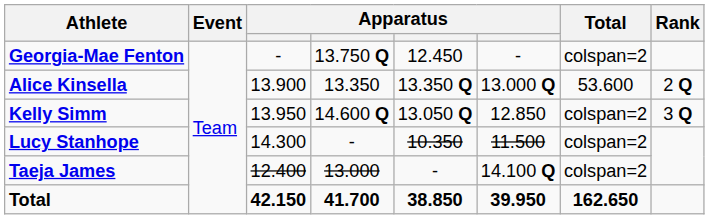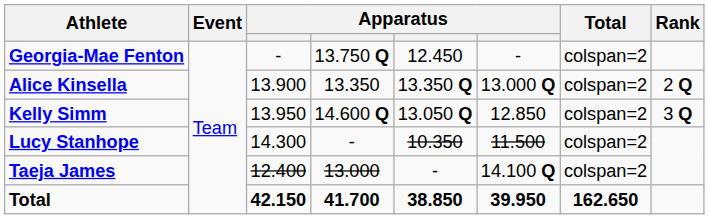(606, 85) 53.600 -> (606, 85) colspan=2
